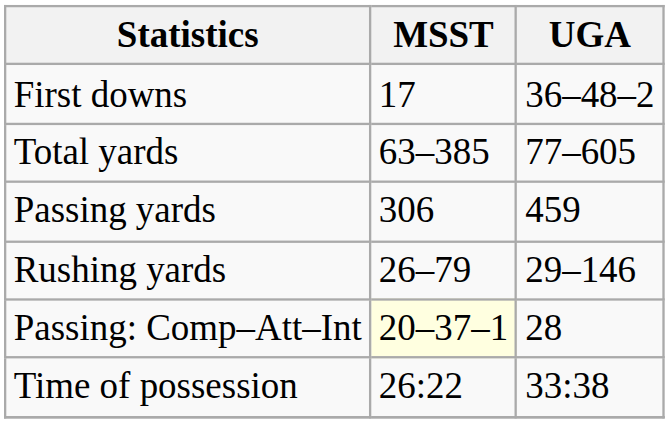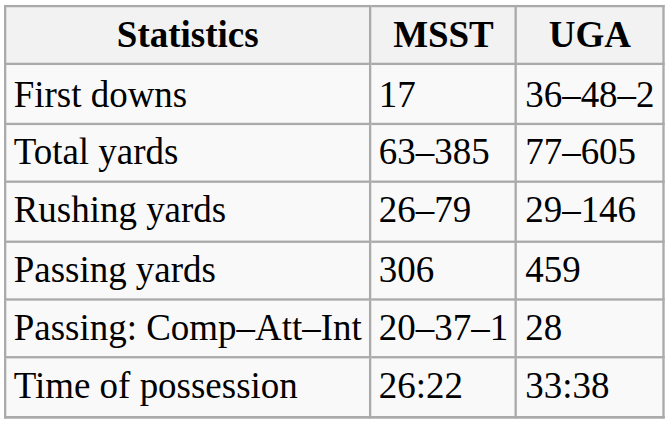rows swapped: (120, 269) <-> (115, 210)
(443, 327) lightyellow background -> (443, 327) no background
